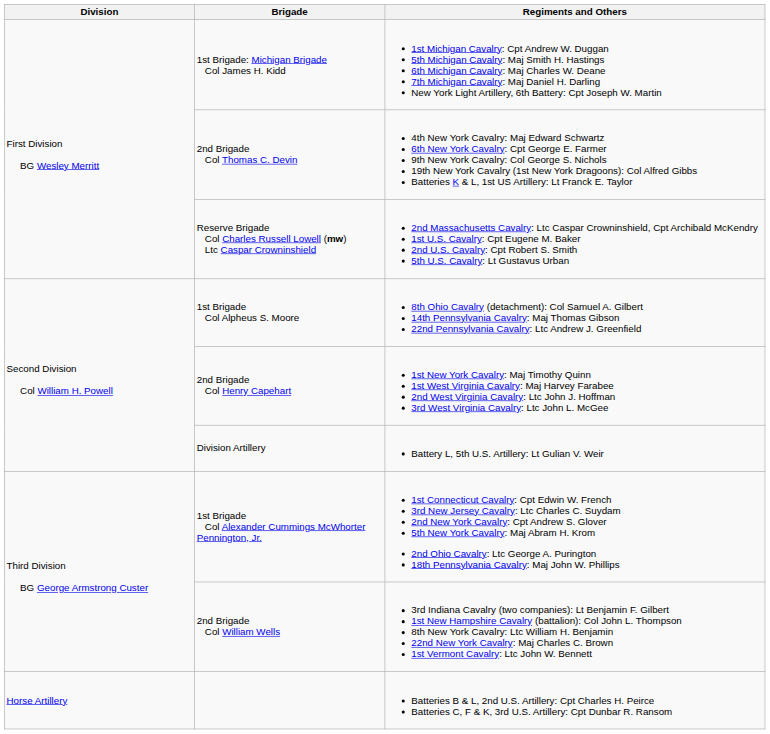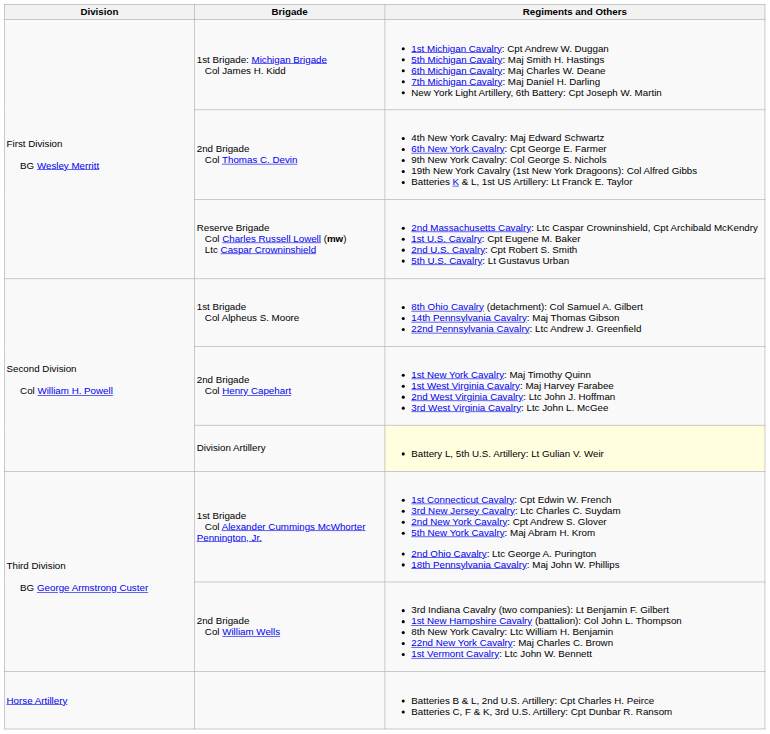(575, 454) no background -> (575, 454) lightyellow background
